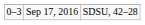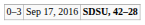(110, 12) normal -> (110, 12) bold
